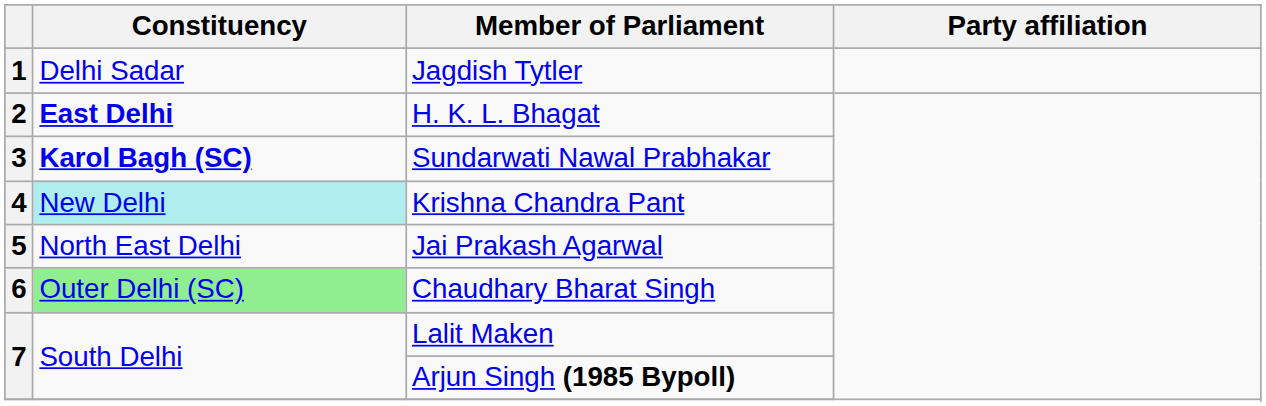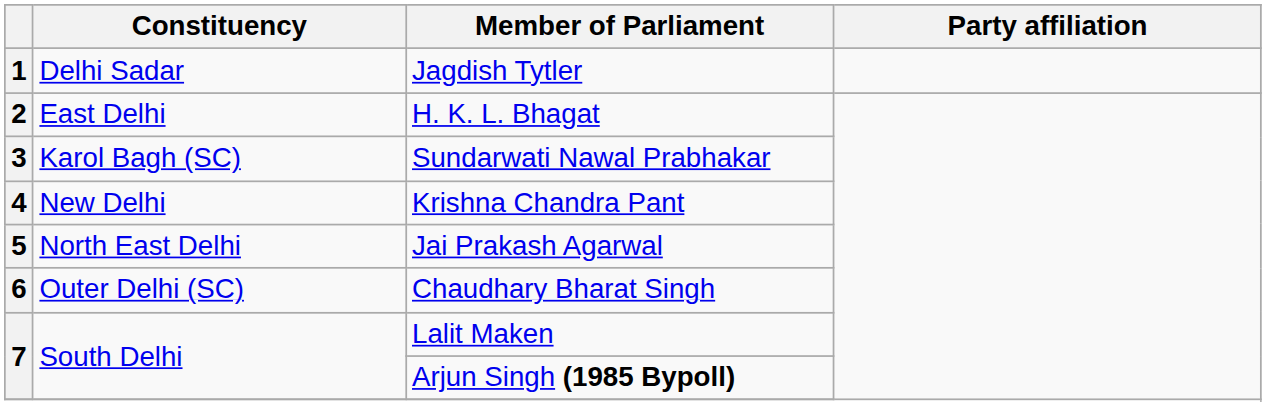(106, 114) bold -> (102, 114) normal
(146, 158) bold -> (140, 158) normal
(102, 202) paleturquoise background -> (102, 202) no background
(142, 289) lightgreen background -> (142, 289) no background
